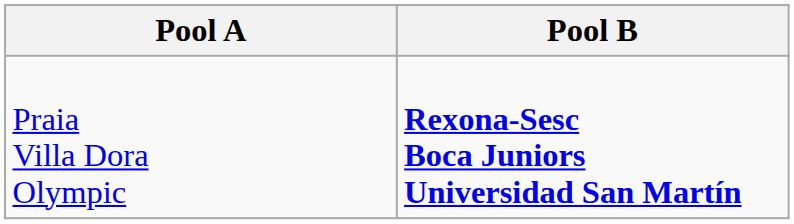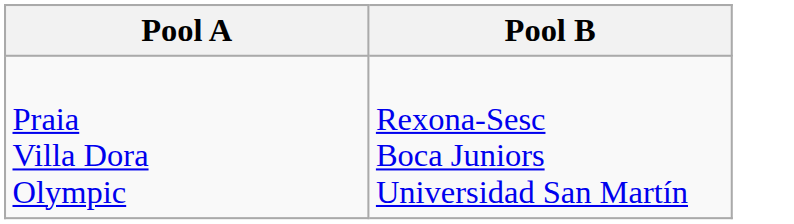(573, 154) bold -> (532, 154) normal
